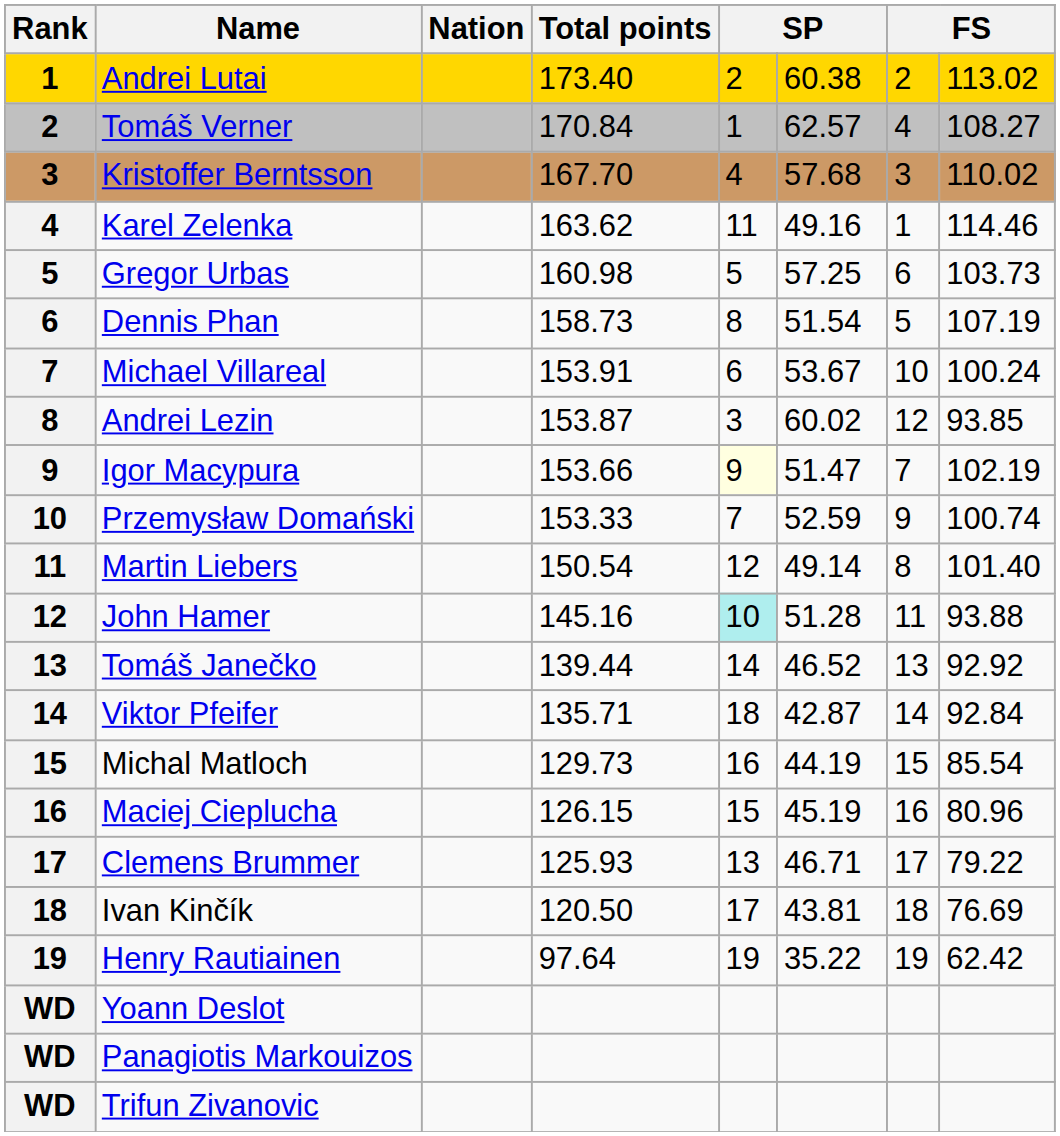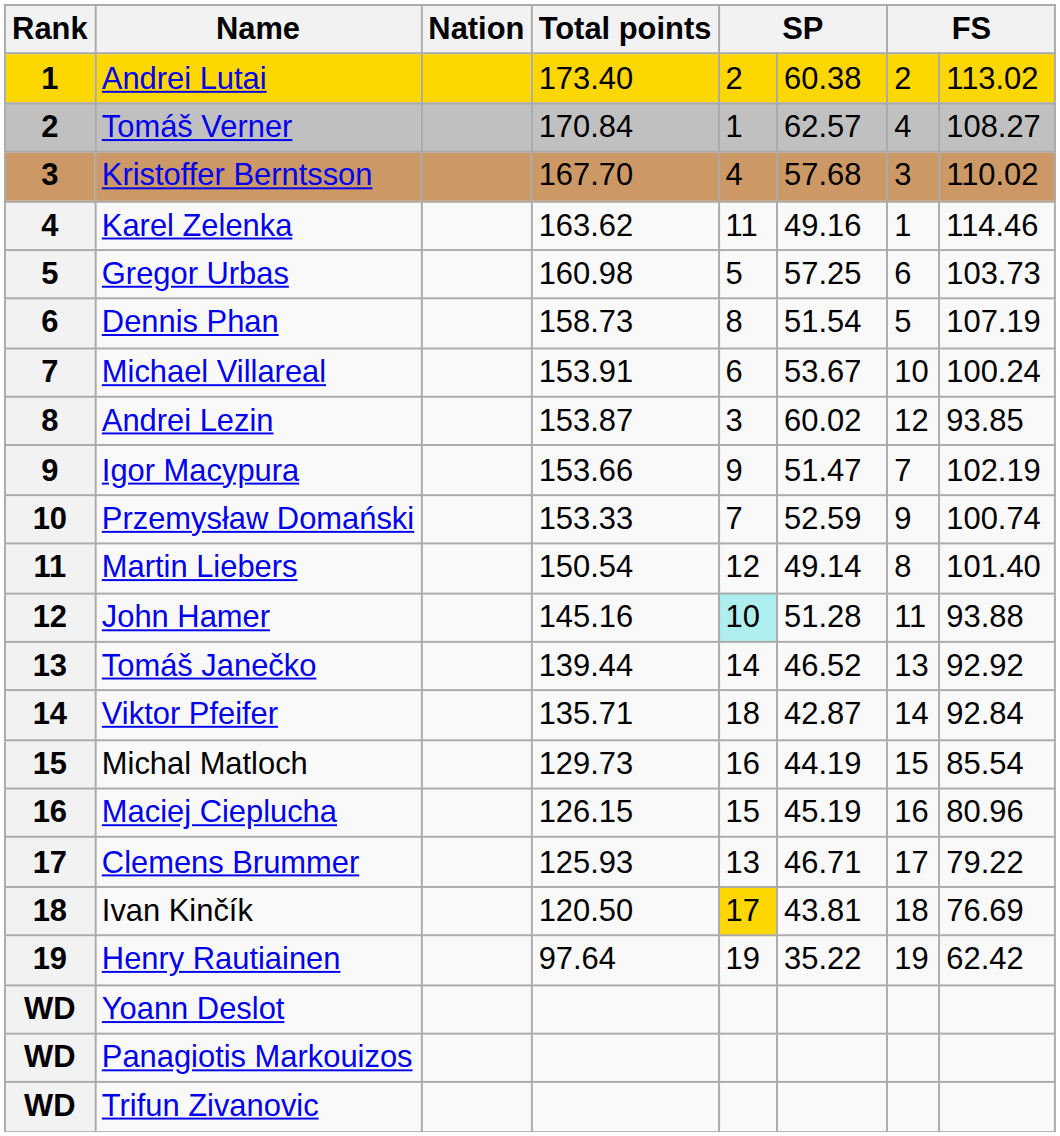(734, 469) lightyellow background -> (734, 469) no background
(743, 910) no background -> (743, 910) gold background
